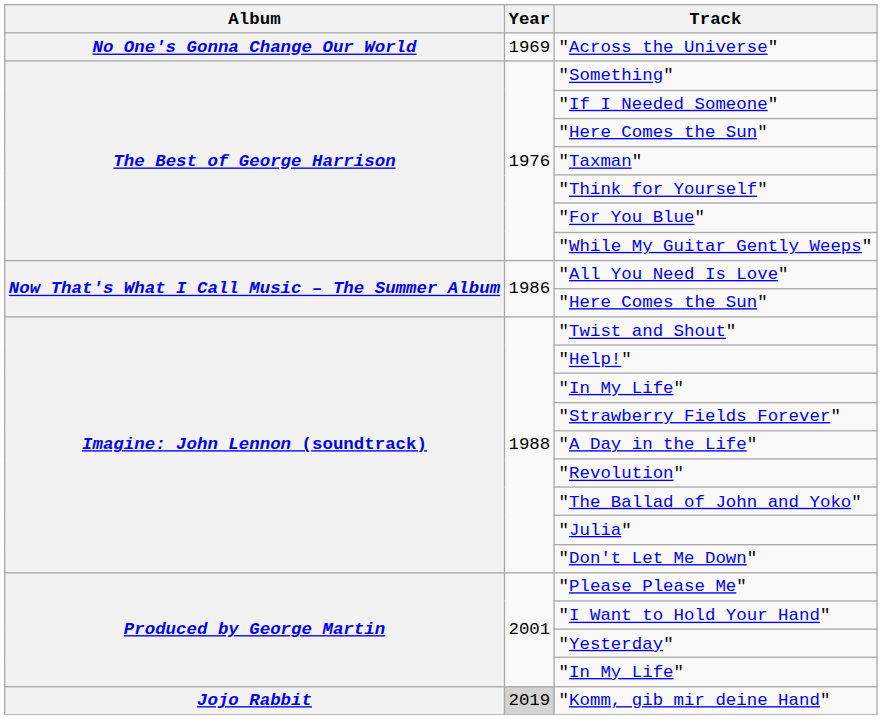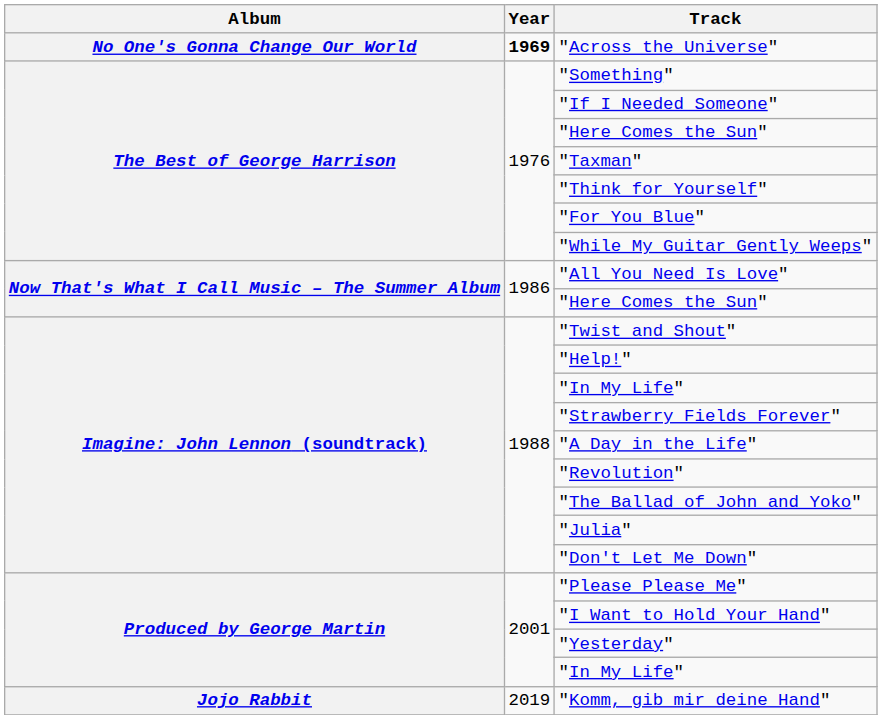(529, 47) normal -> (529, 47) bold
(529, 700) lightgrey background -> (529, 700) no background
